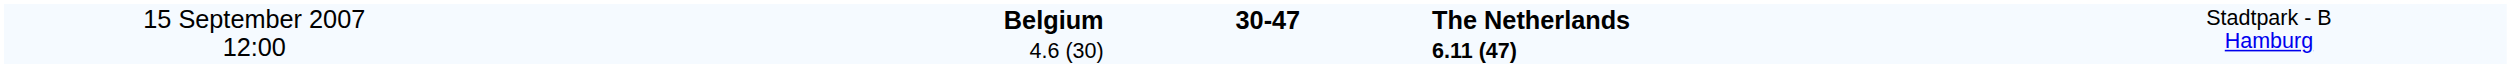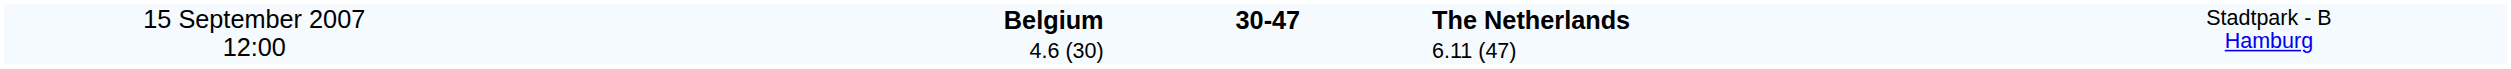(1474, 51) bold -> (1474, 51) normal
